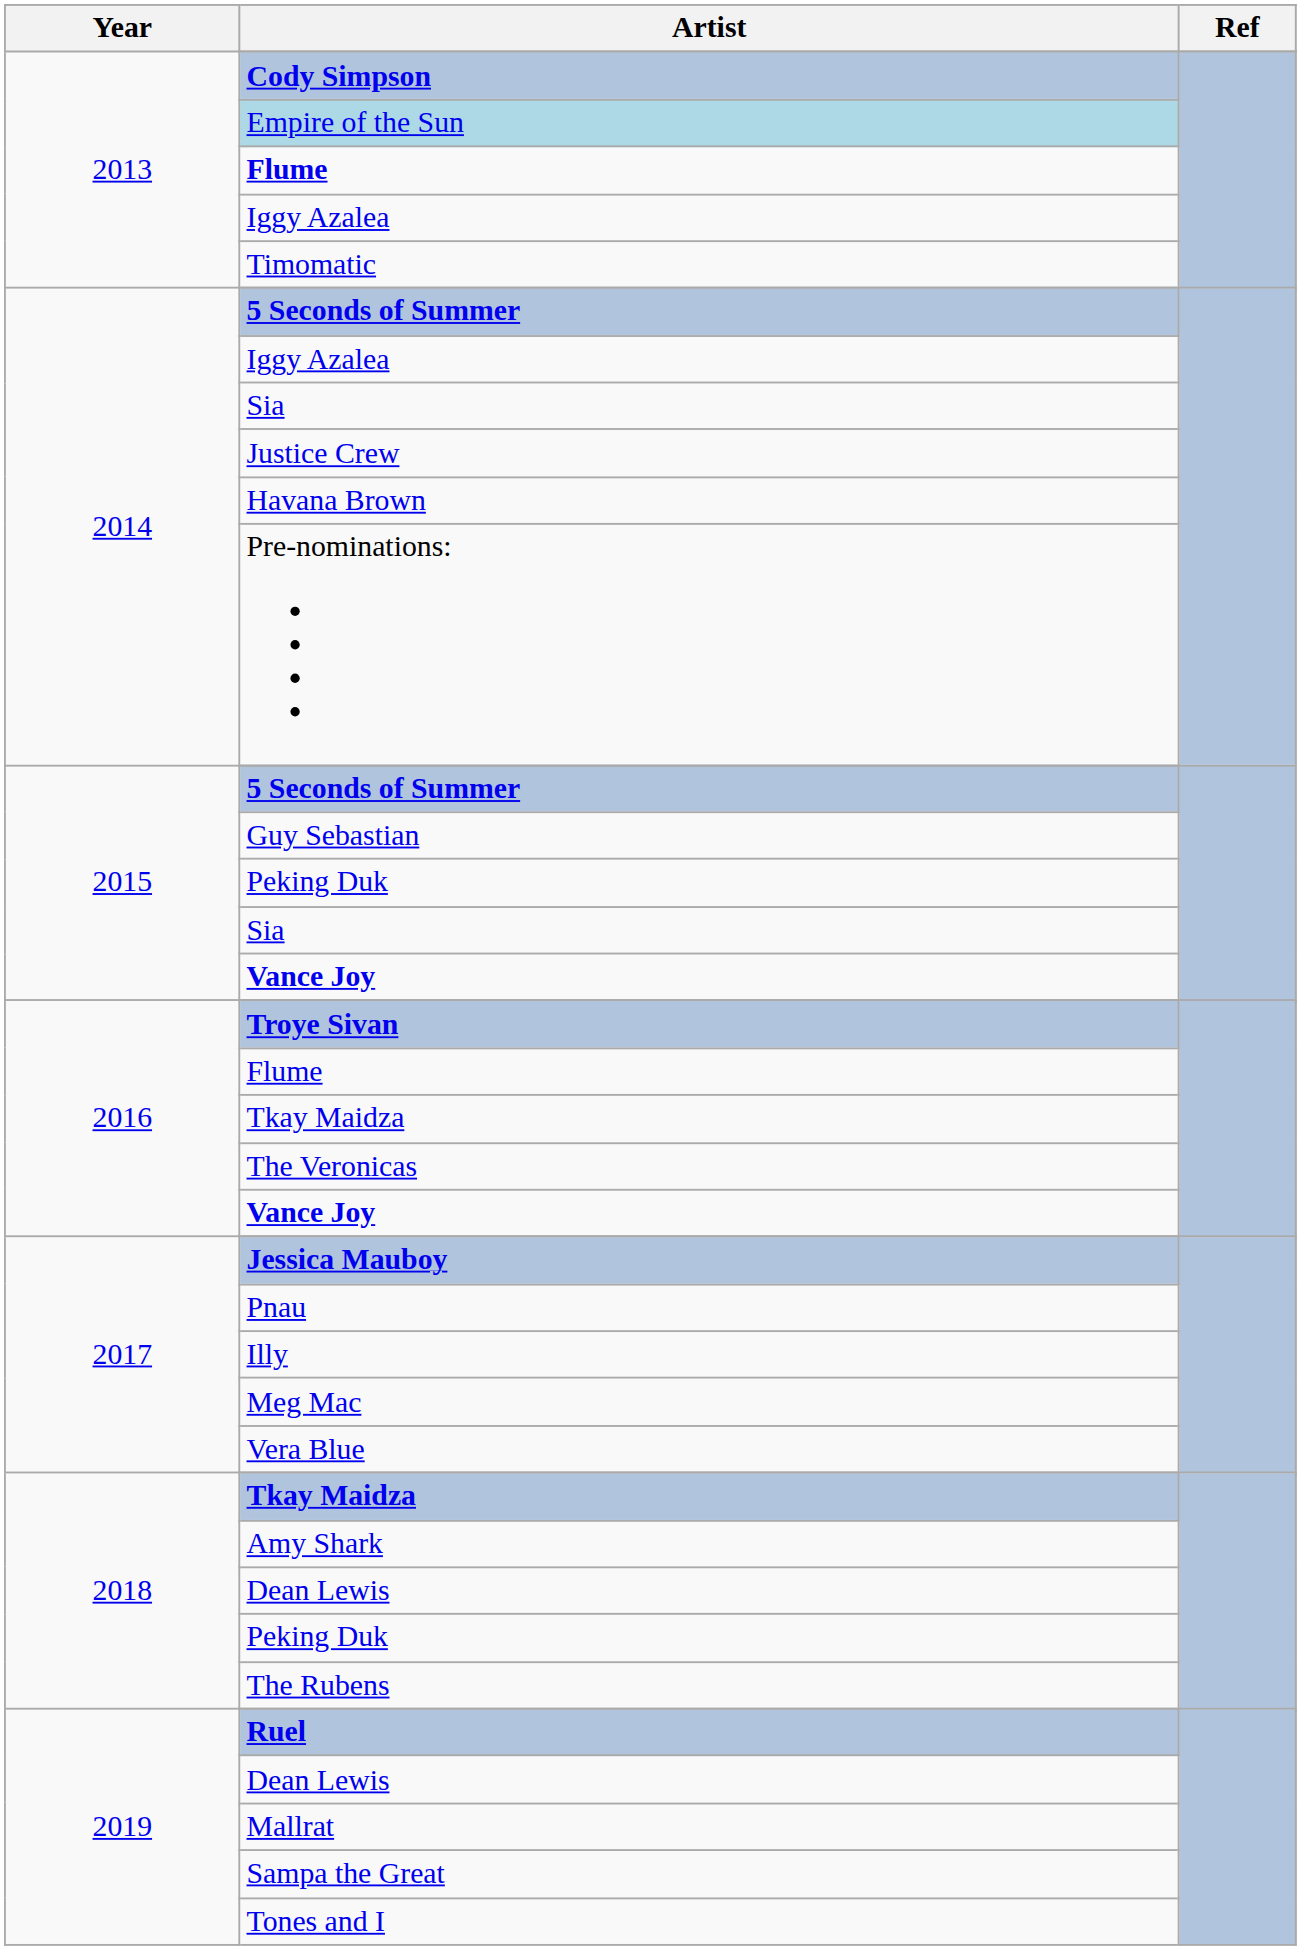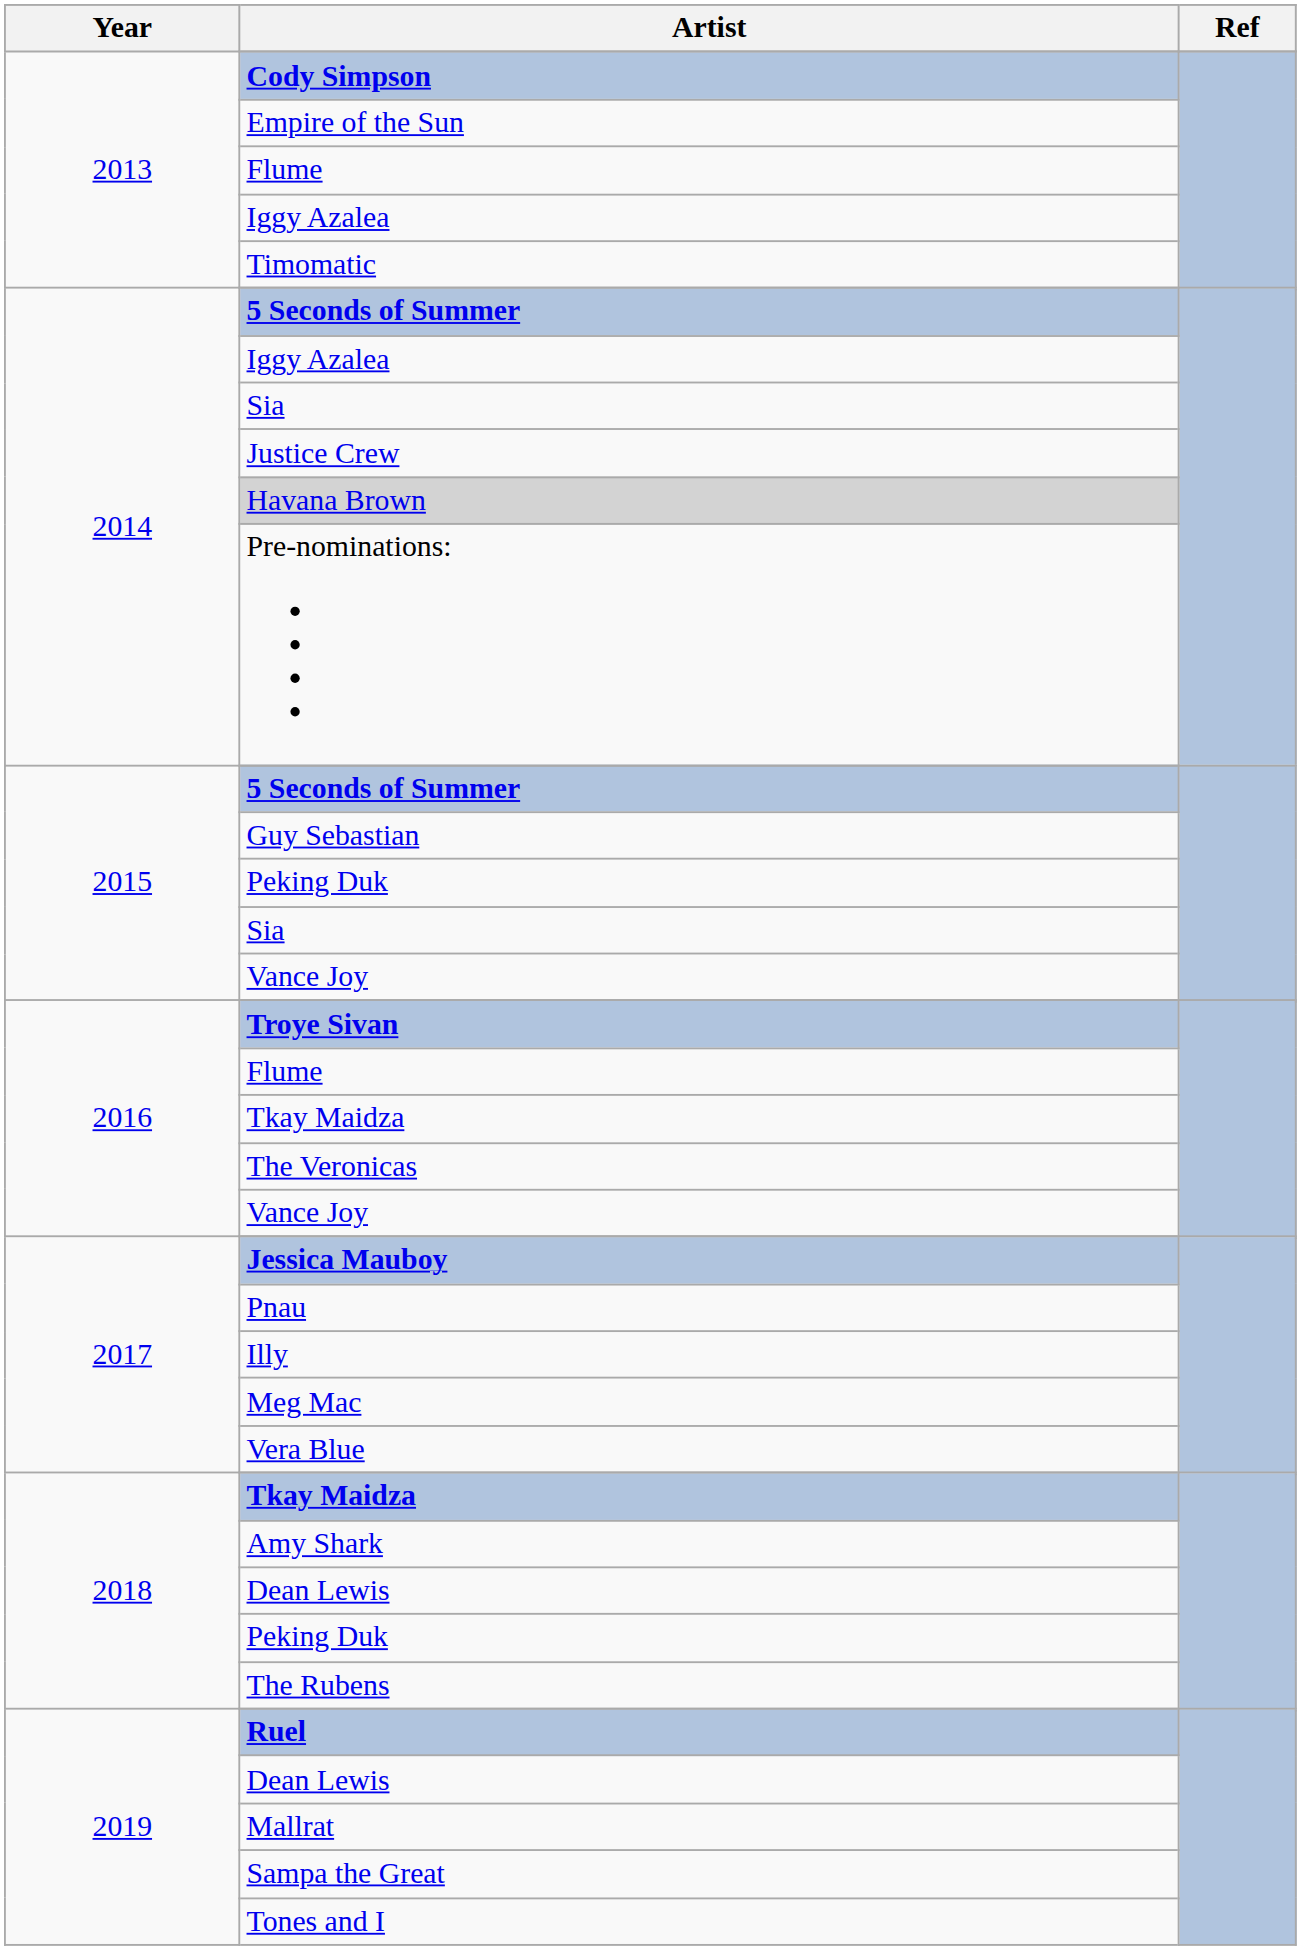(355, 122) lightblue background -> (355, 122) no background
(287, 169) bold -> (285, 169) normal
(336, 500) no background -> (336, 500) lightgrey background
(311, 976) bold -> (307, 976) normal
(311, 1212) bold -> (307, 1212) normal
